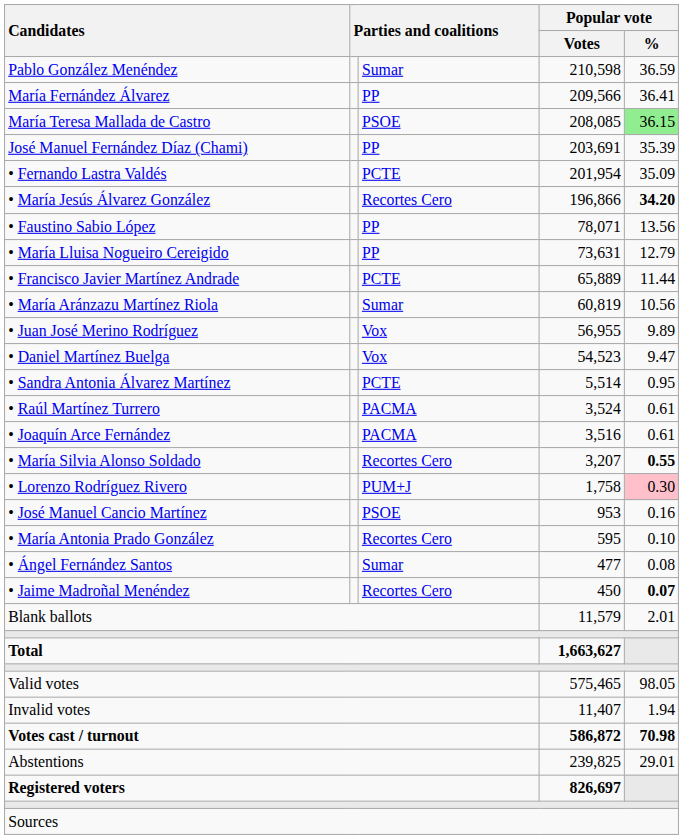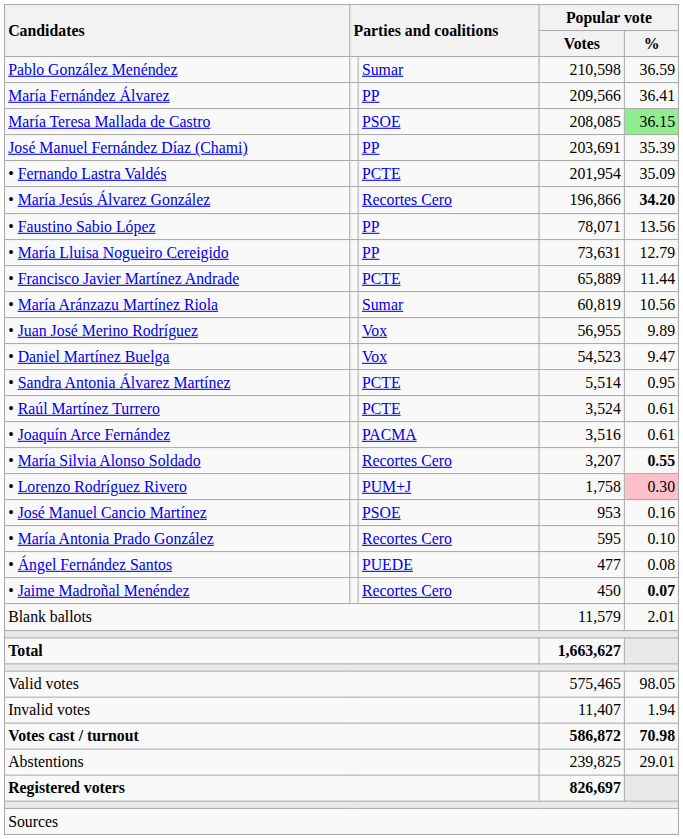(389, 408) PACMA -> (381, 408) PCTE
(383, 565) Sumar -> (387, 565) PUEDE
